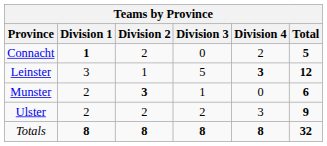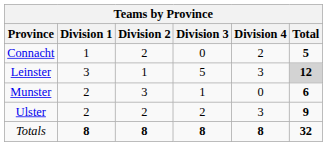(86, 53) bold -> (86, 53) normal
(260, 72) bold -> (260, 72) normal
(306, 72) no background -> (306, 72) lightgrey background
(144, 92) bold -> (144, 92) normal
